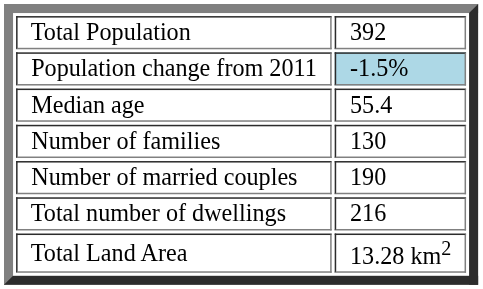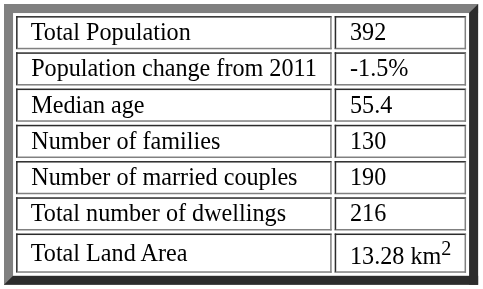(379, 68) lightblue background -> (379, 68) no background
